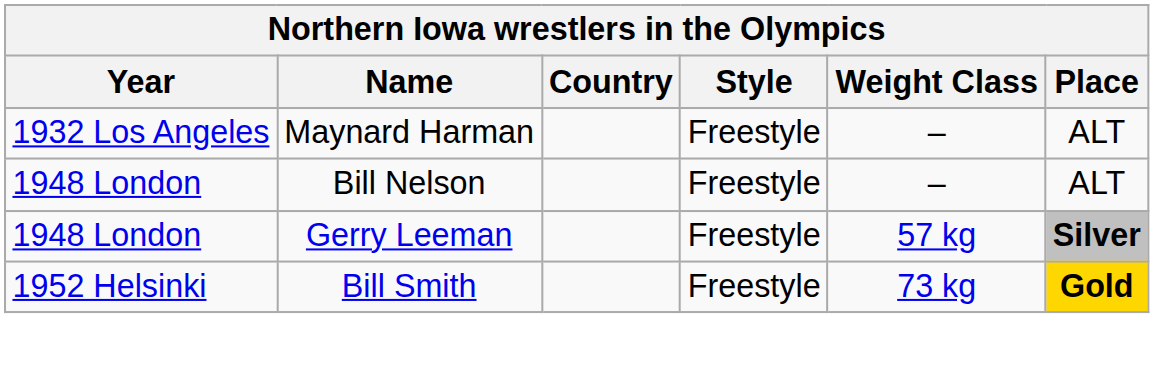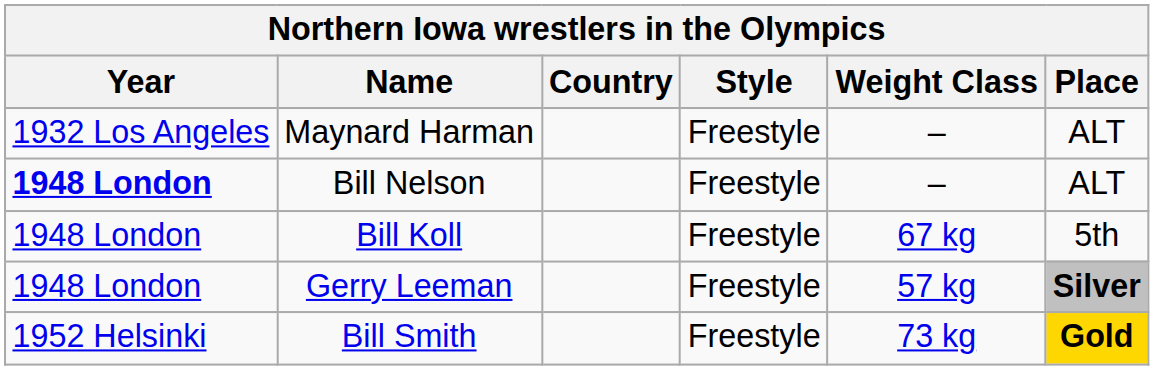(107, 183) normal -> (112, 183) bold
+ row: (409, 235)
